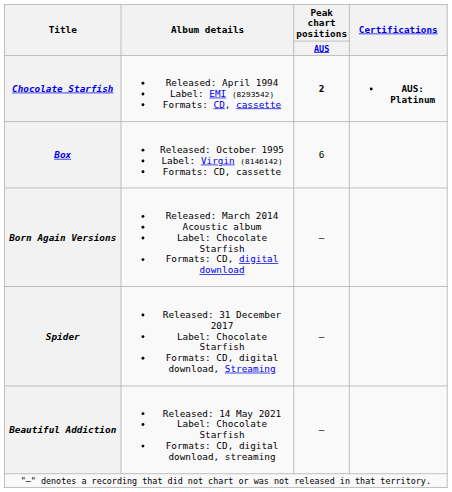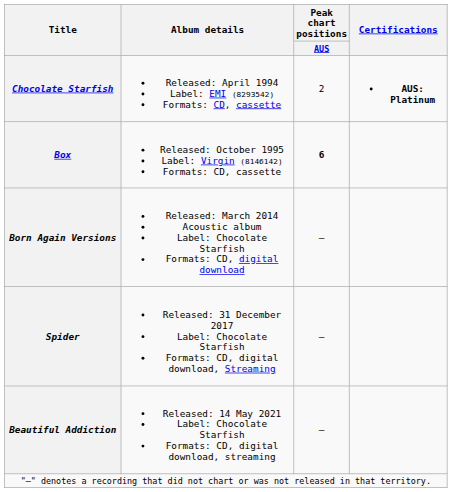(322, 89) bold -> (322, 89) normal
(322, 155) normal -> (322, 155) bold
